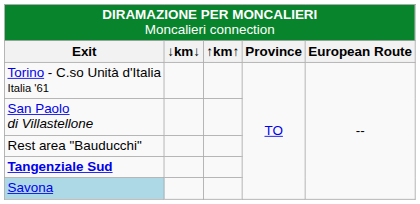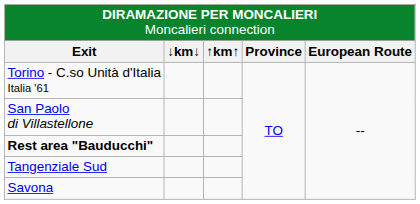(75, 145) normal -> (80, 145) bold
(60, 167) bold -> (57, 167) normal
(30, 188) lightblue background -> (30, 188) no background
